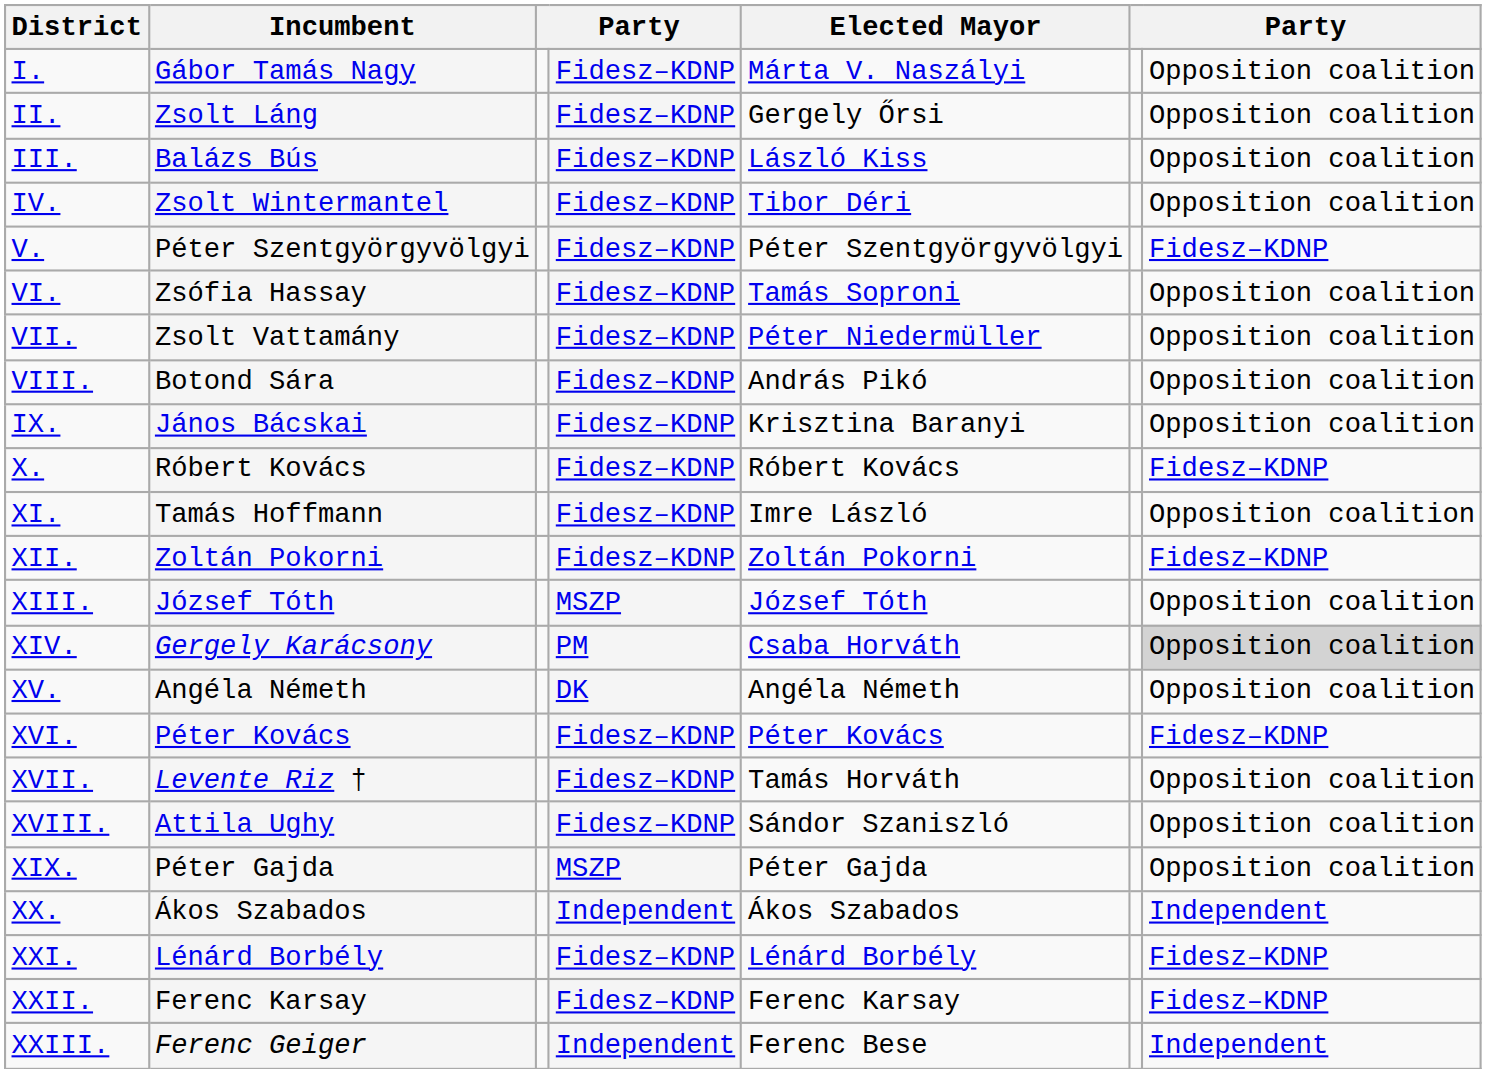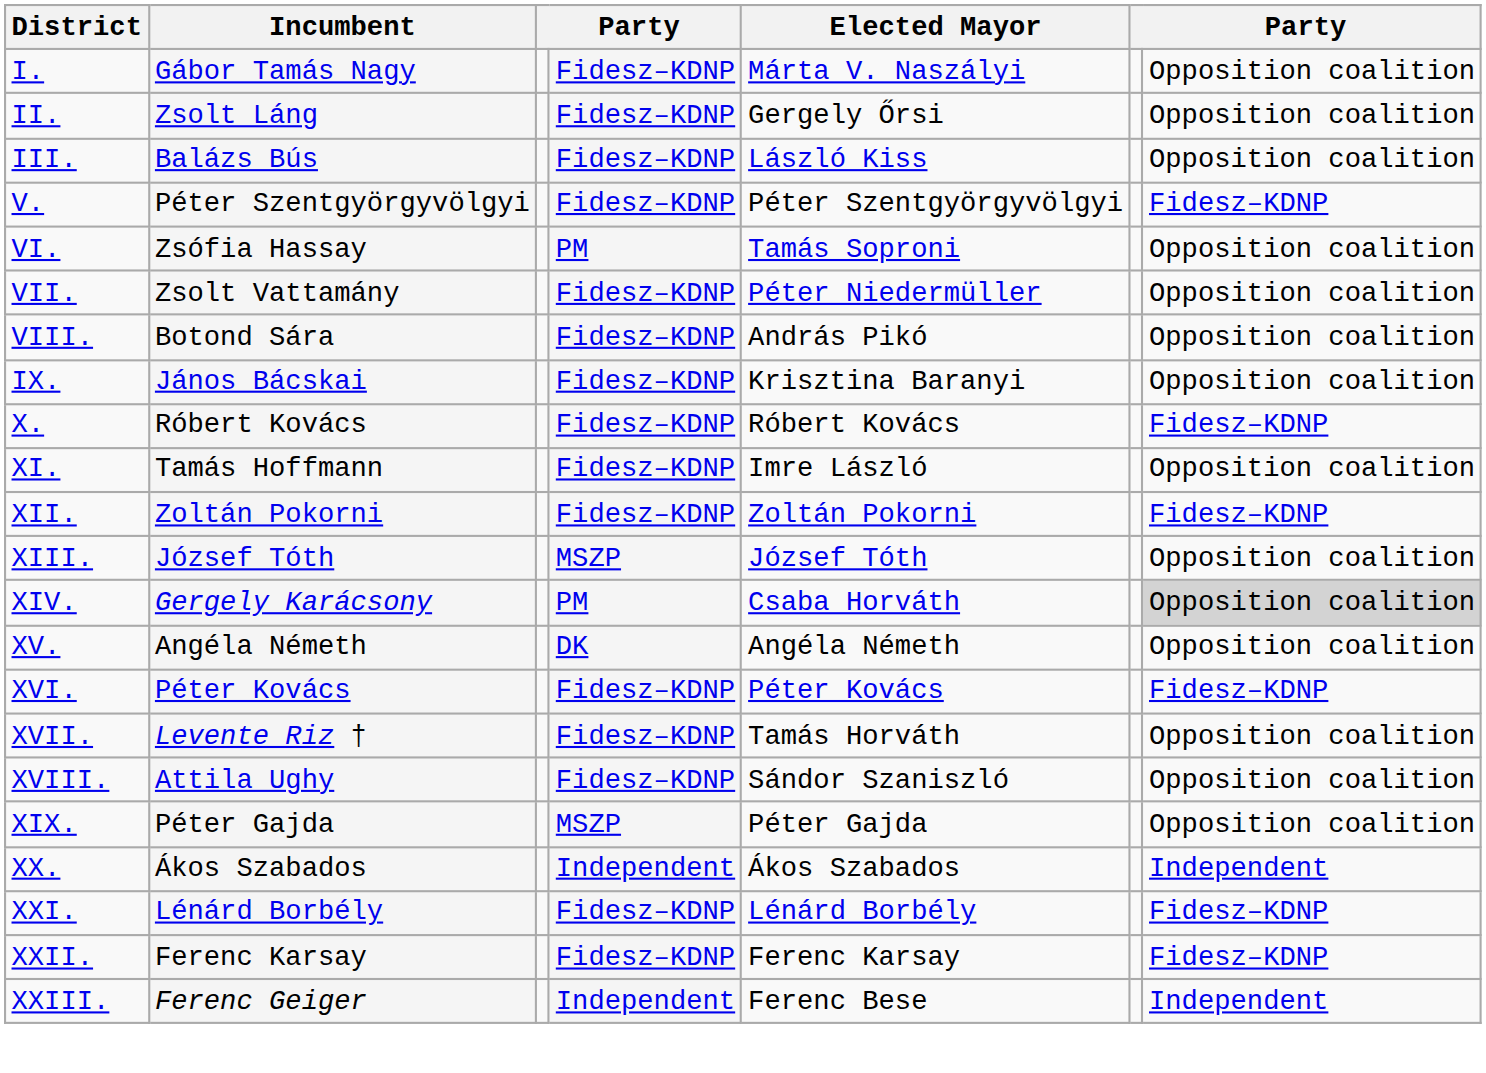- row: (36, 204)
(645, 293) Fidesz–KDNP -> (572, 249) PM
